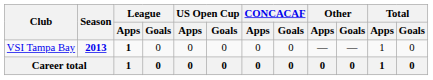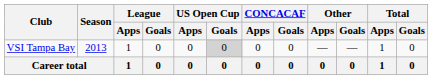(96, 48) bold -> (96, 48) normal
(128, 48) bold -> (128, 48) normal
(224, 48) no background -> (224, 48) lightgrey background
